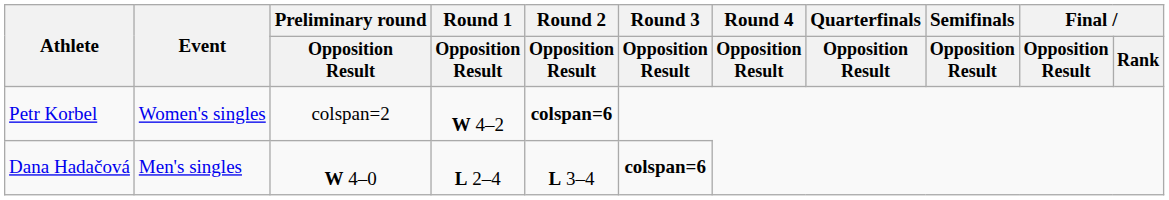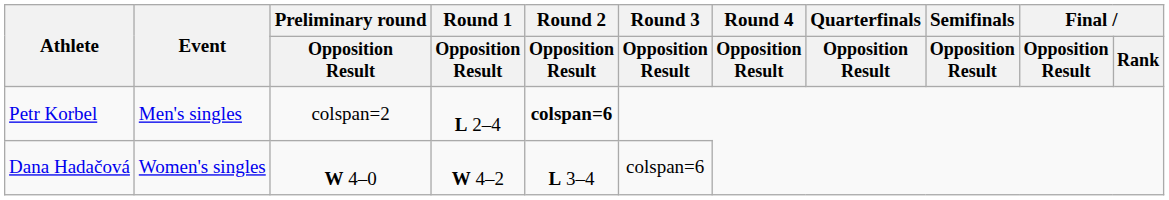(202, 113) Women's singles -> (190, 113) Men's singles
(478, 125) W 4–2 -> (478, 125) L 2–4
(190, 167) Men's singles -> (202, 167) Women's singles
(478, 178) L 2–4 -> (478, 178) W 4–2
(665, 167) bold -> (665, 167) normal
